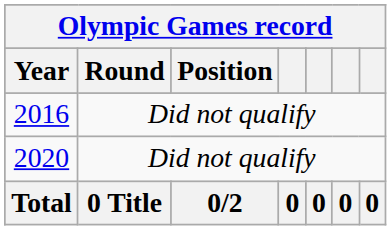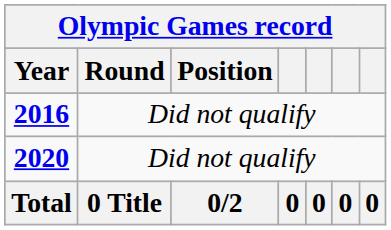(41, 114) normal -> (41, 114) bold
(41, 158) normal -> (41, 158) bold
